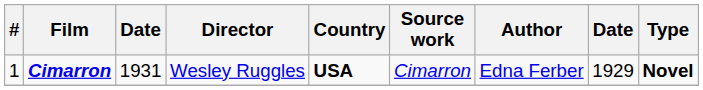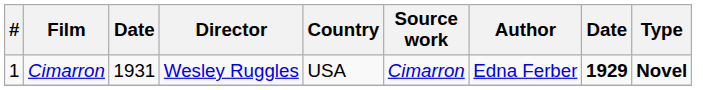(70, 70) bold -> (66, 70) normal
(333, 70) bold -> (327, 70) normal
(613, 70) normal -> (607, 70) bold
